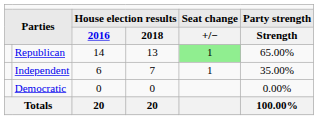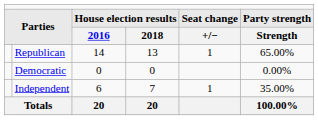(210, 53) lightgreen background -> (210, 53) no background
rows swapped: (42, 70) <-> (40, 88)
